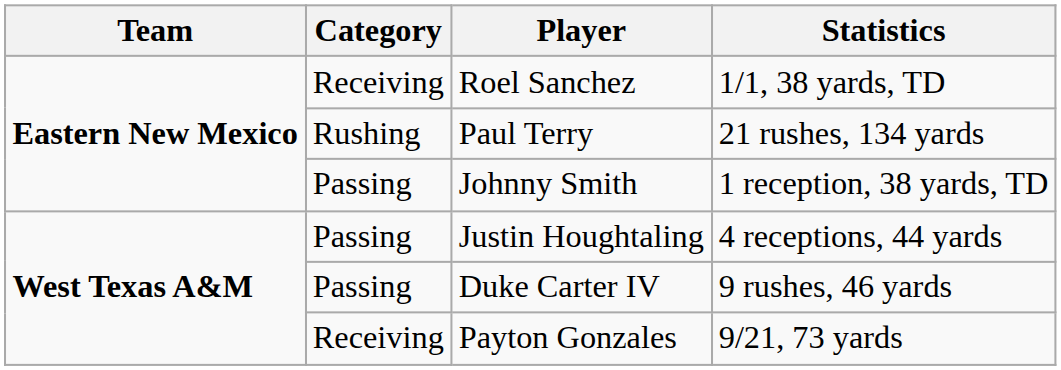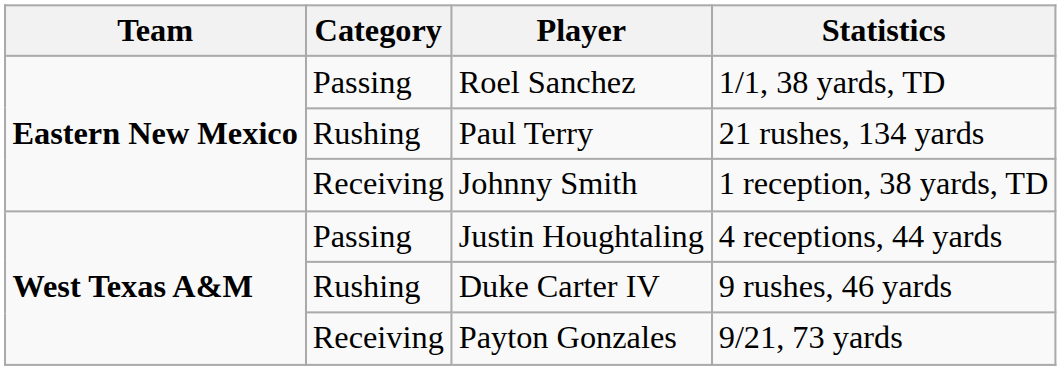(378, 81) Receiving -> (362, 81) Passing
(362, 184) Passing -> (378, 184) Receiving
(362, 286) Passing -> (367, 286) Rushing
